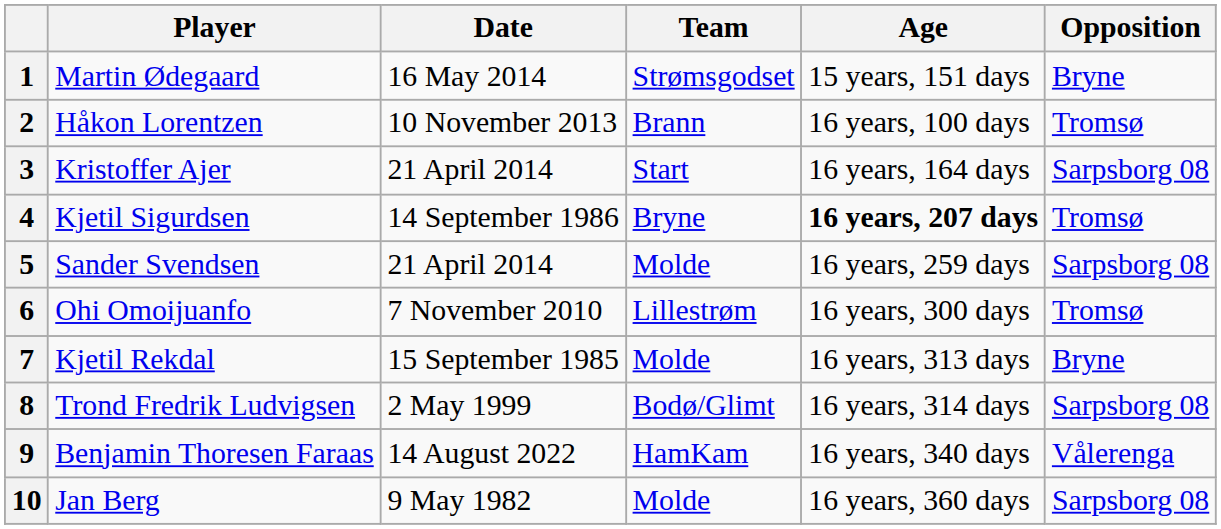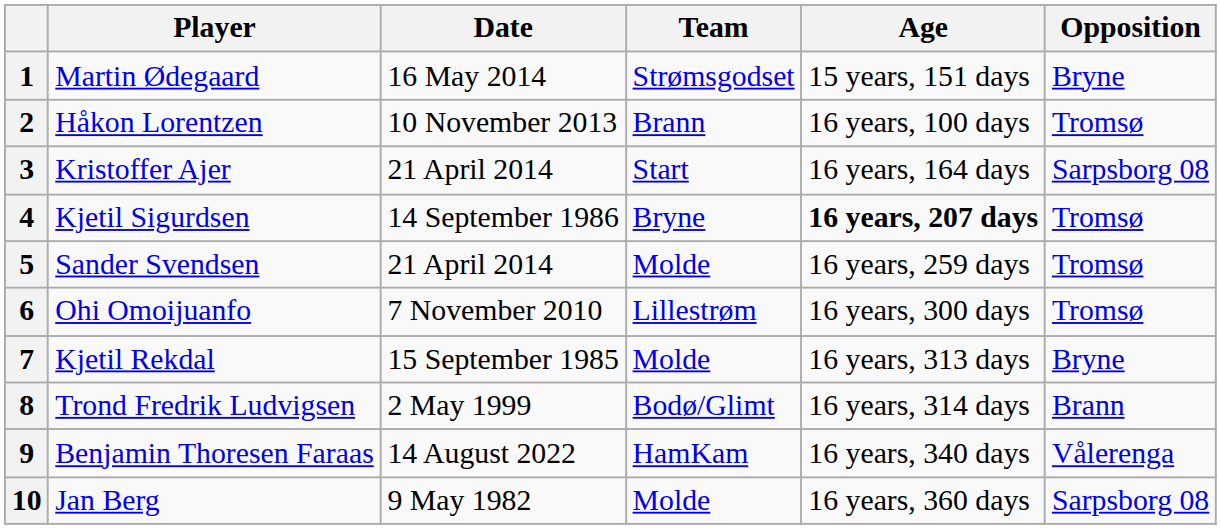(1131, 264) Sarpsborg 08 -> (1098, 264) Tromsø
(1131, 405) Sarpsborg 08 -> (1088, 405) Brann
